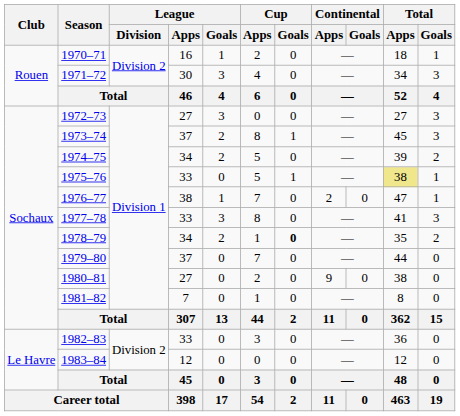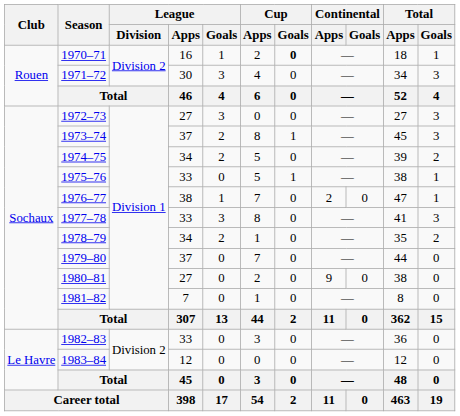(293, 55) normal -> (293, 55) bold
(400, 177) khaki background -> (400, 177) no background
(293, 237) bold -> (293, 237) normal
